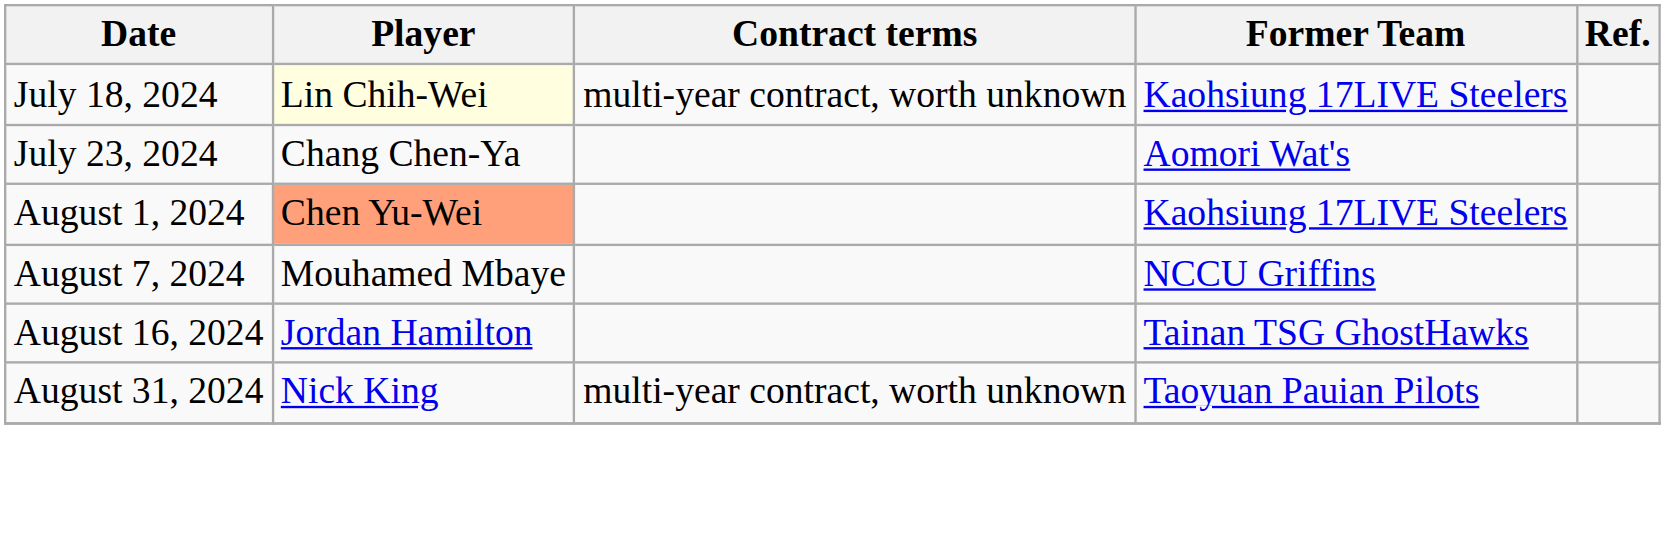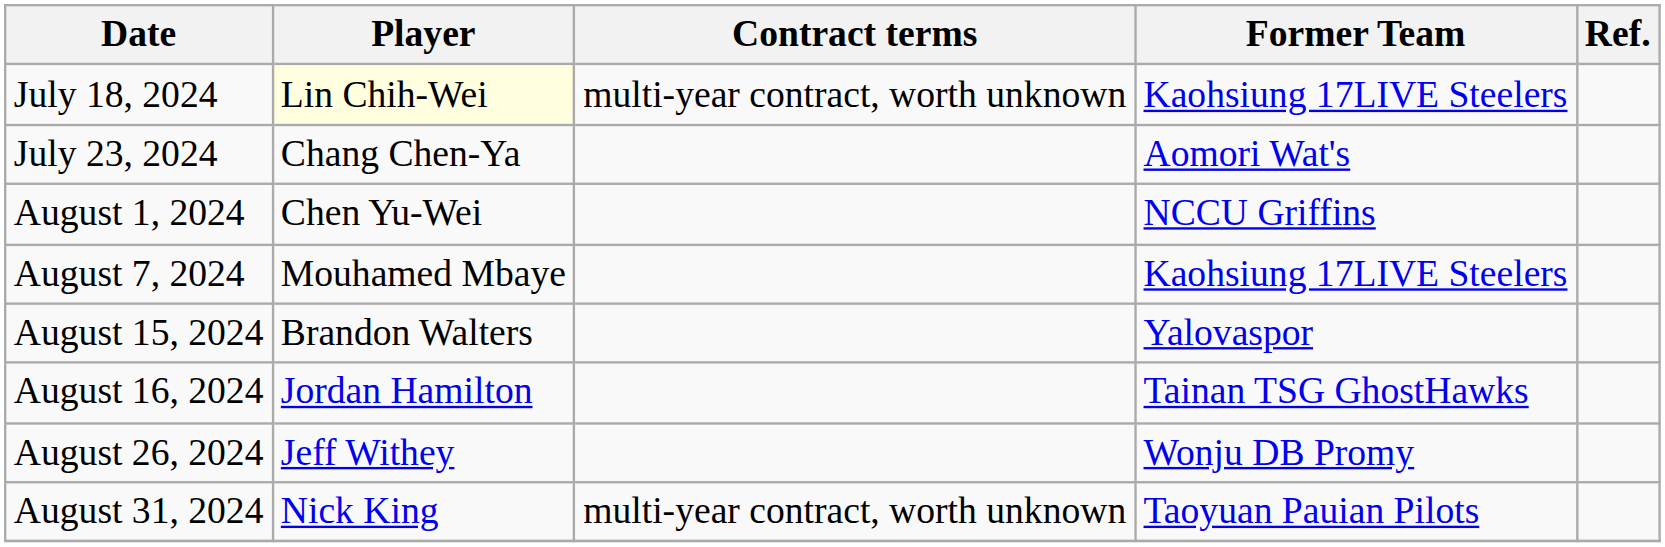(381, 213) lightsalmon background -> (381, 213) no background
(1356, 213) Kaohsiung 17LIVE Steelers -> (1260, 213) NCCU Griffins
(1260, 272) NCCU Griffins -> (1356, 272) Kaohsiung 17LIVE Steelers
+ row: (139, 332)
+ row: (139, 451)
